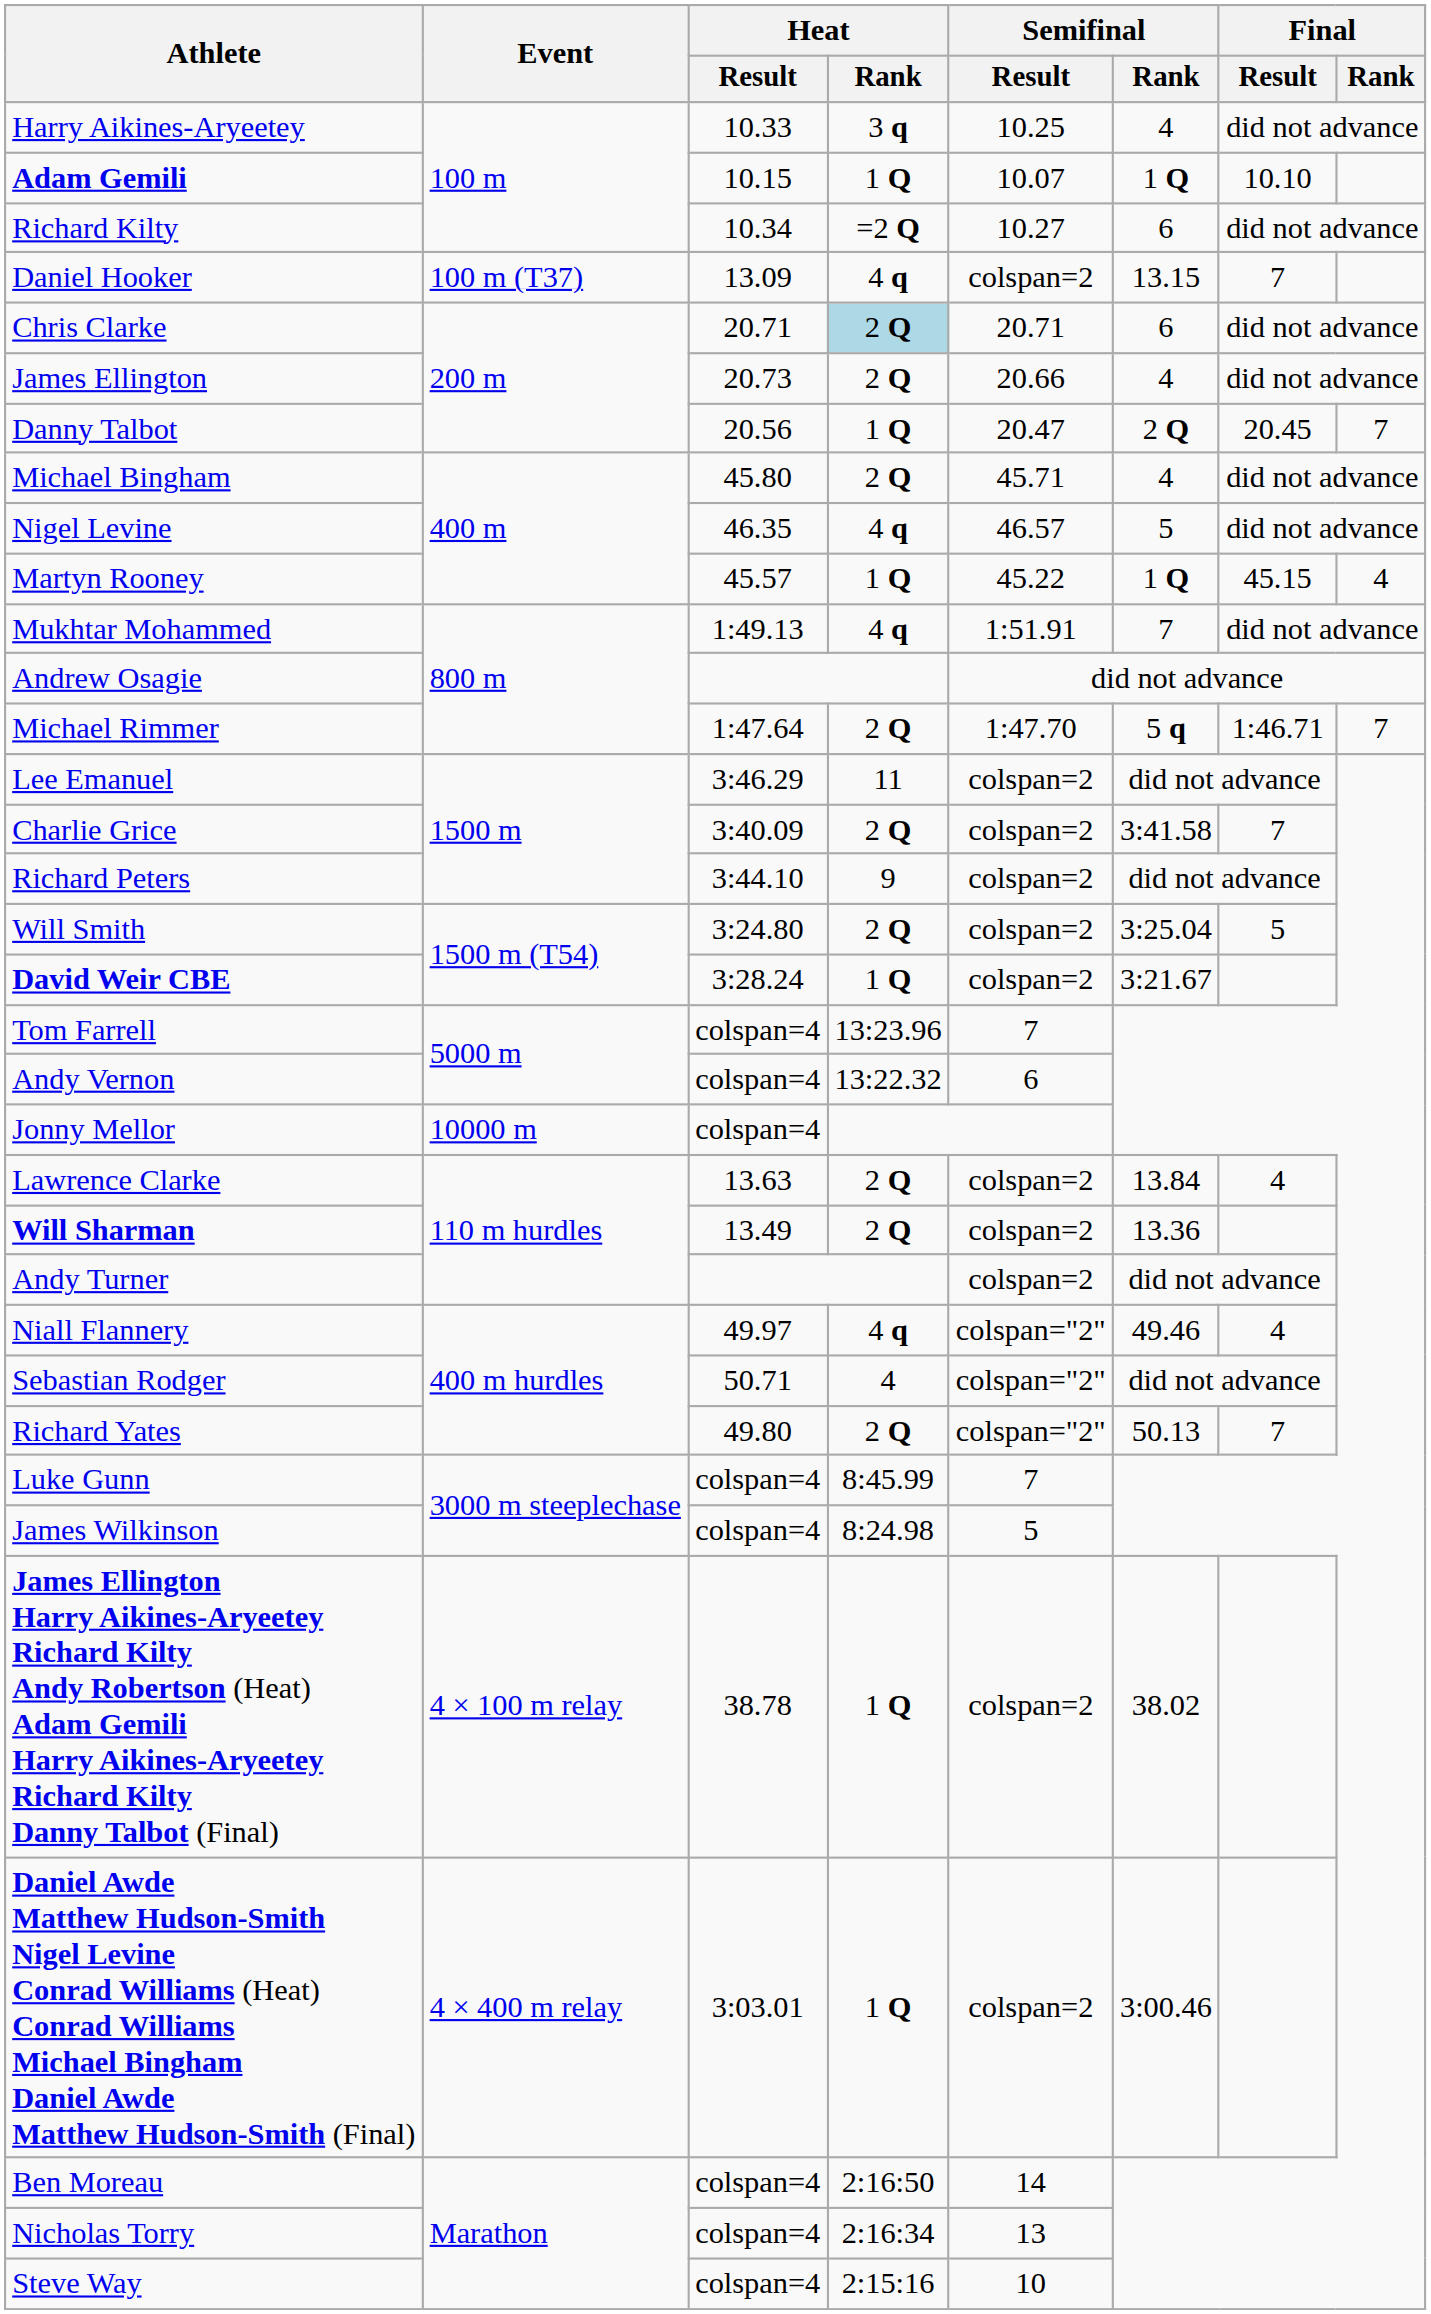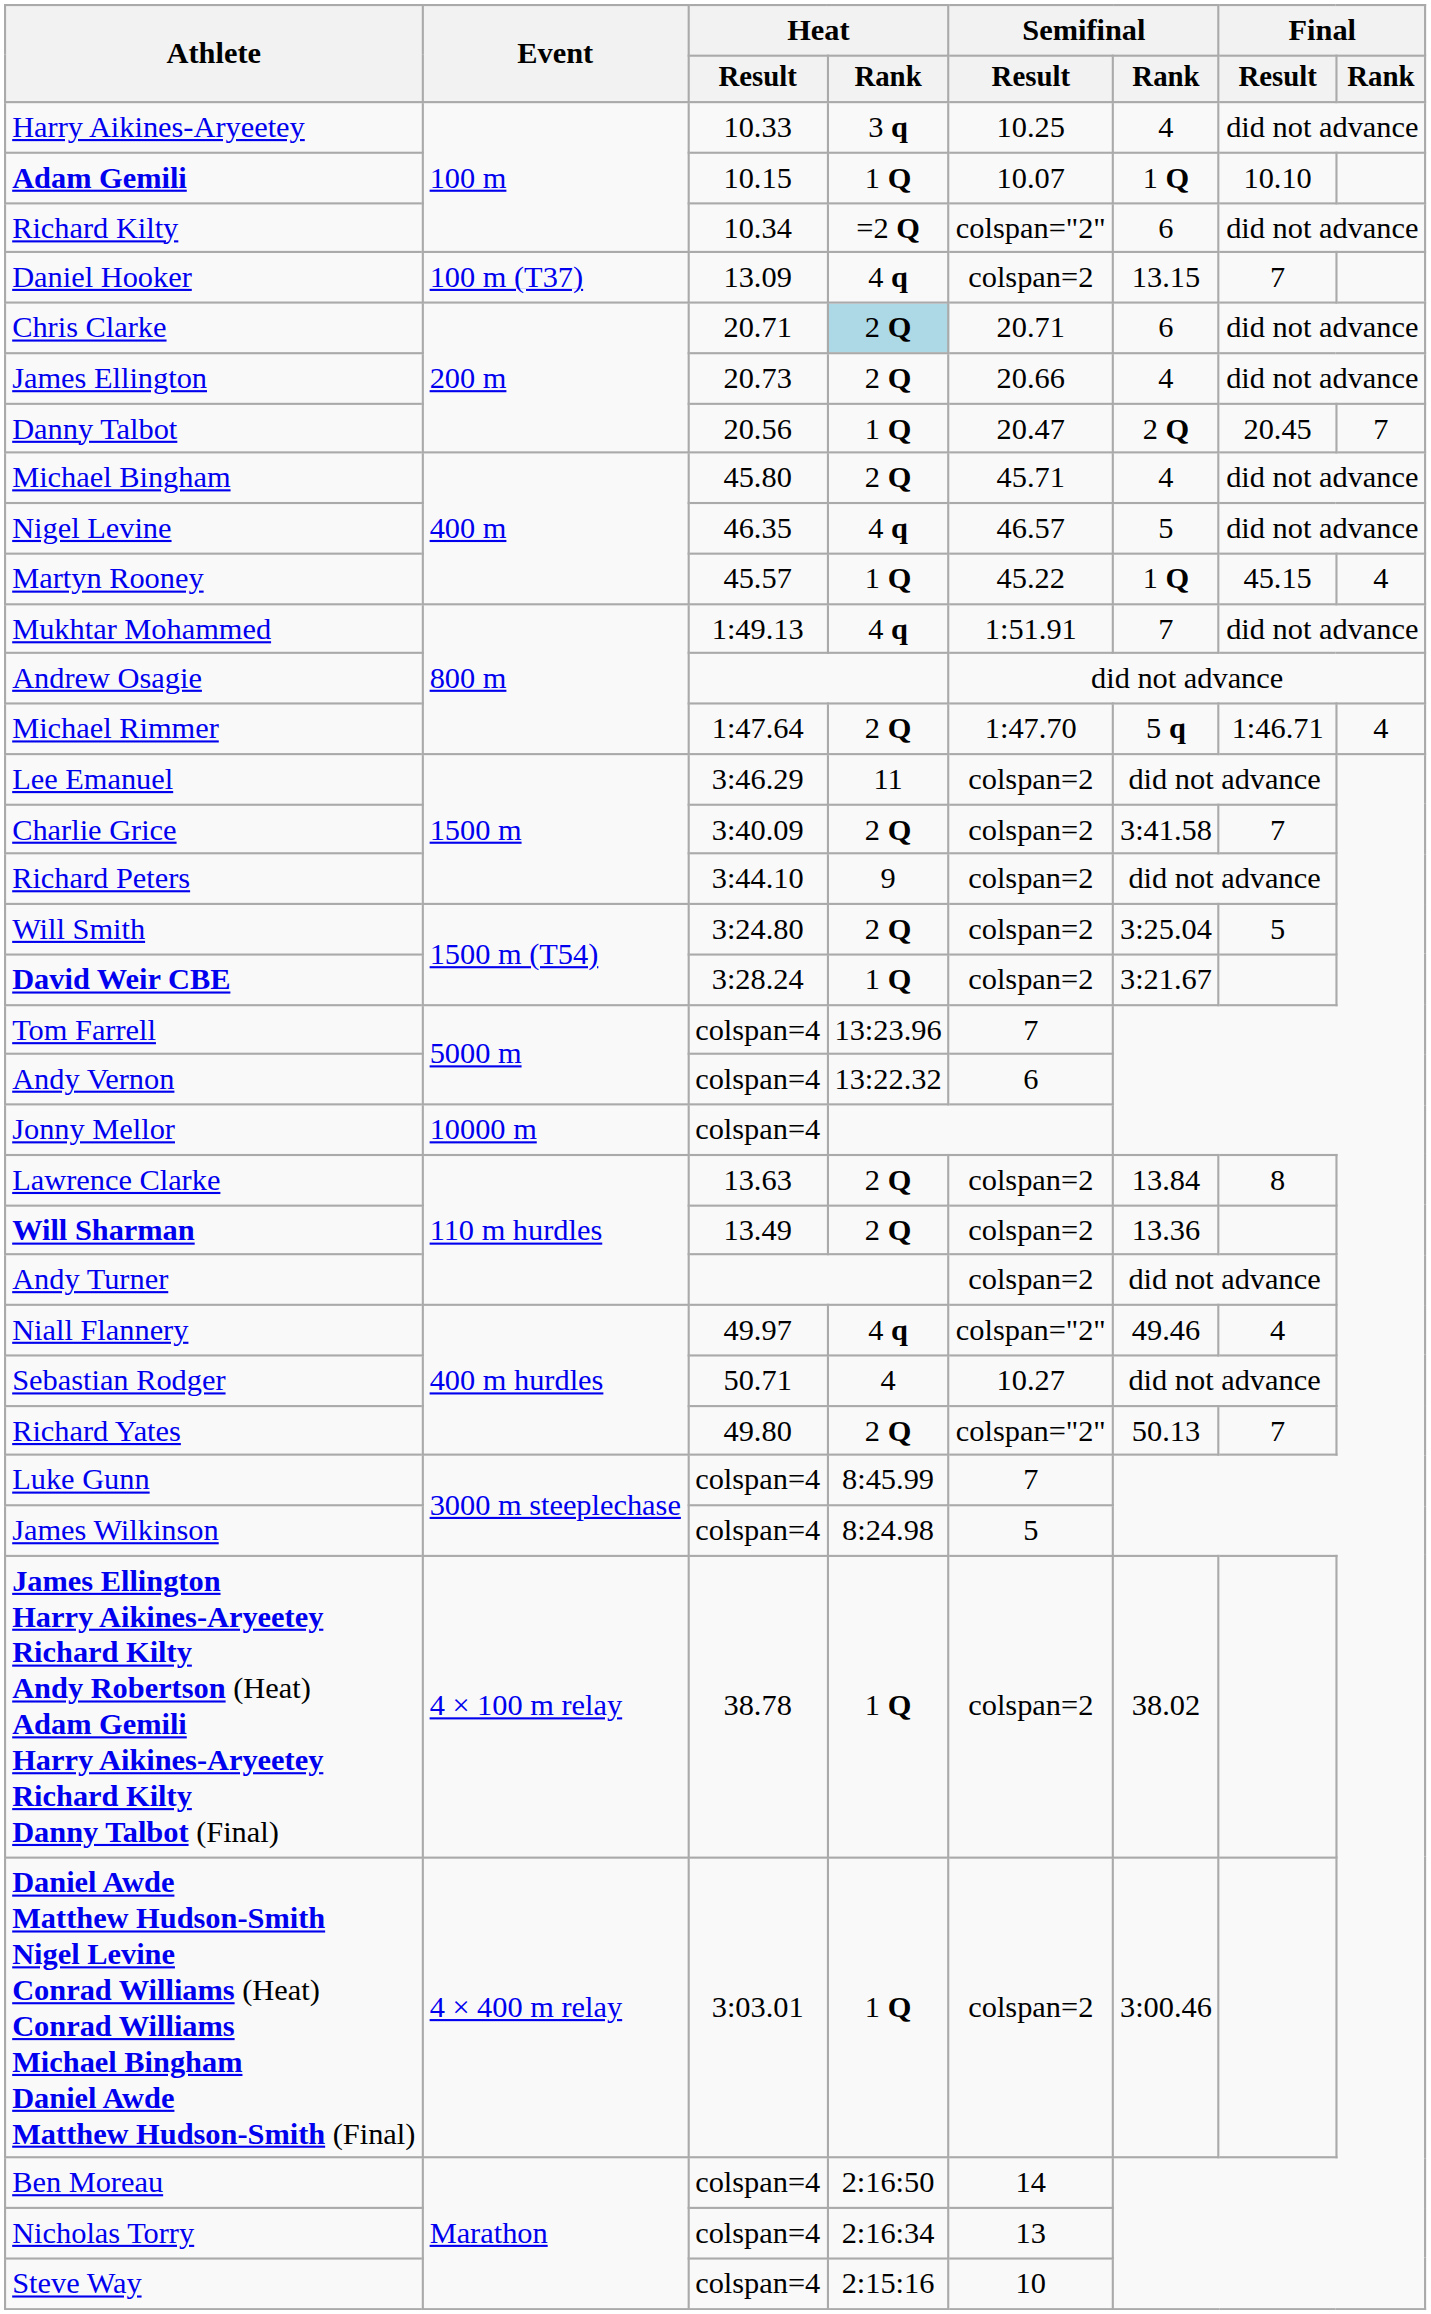(1031, 227) 10.27 -> (1031, 227) colspan="2"
(1381, 728) 7 -> (1381, 728) 4
(1278, 1179) 4 -> (1278, 1179) 8
(1031, 1380) colspan="2" -> (1031, 1380) 10.27
